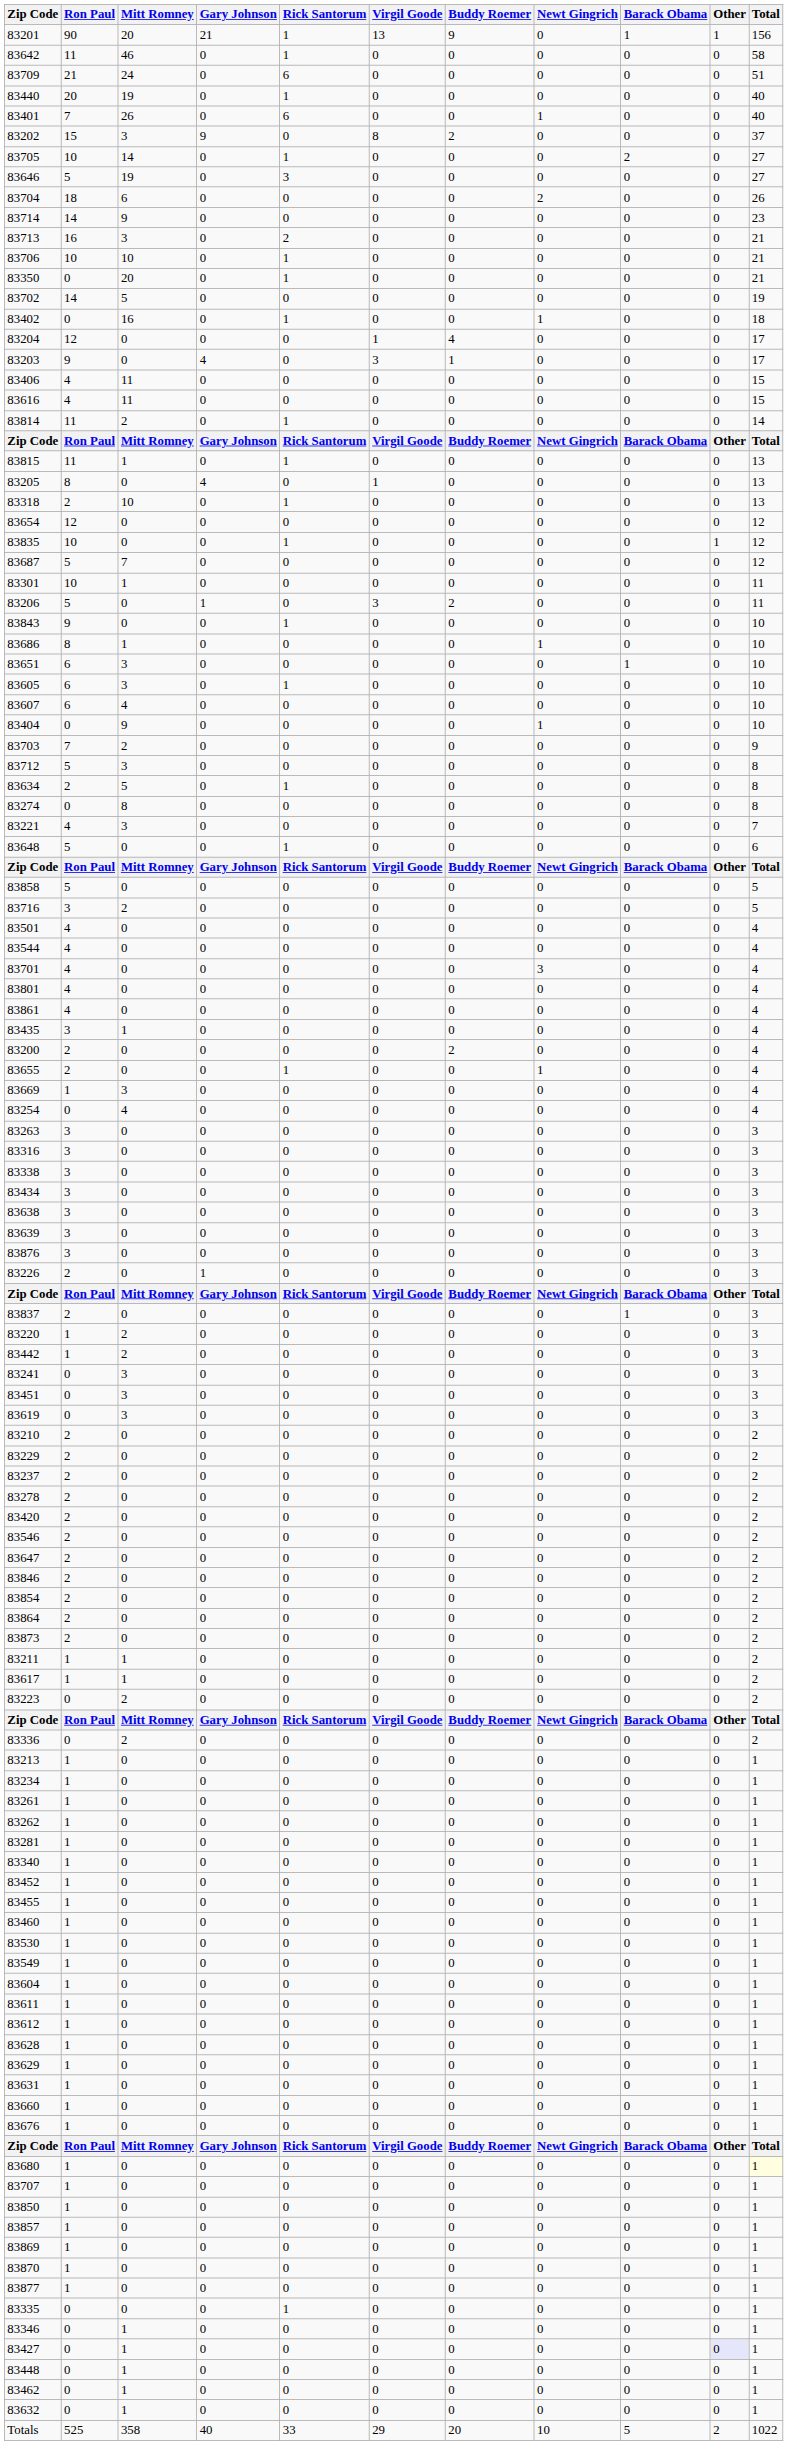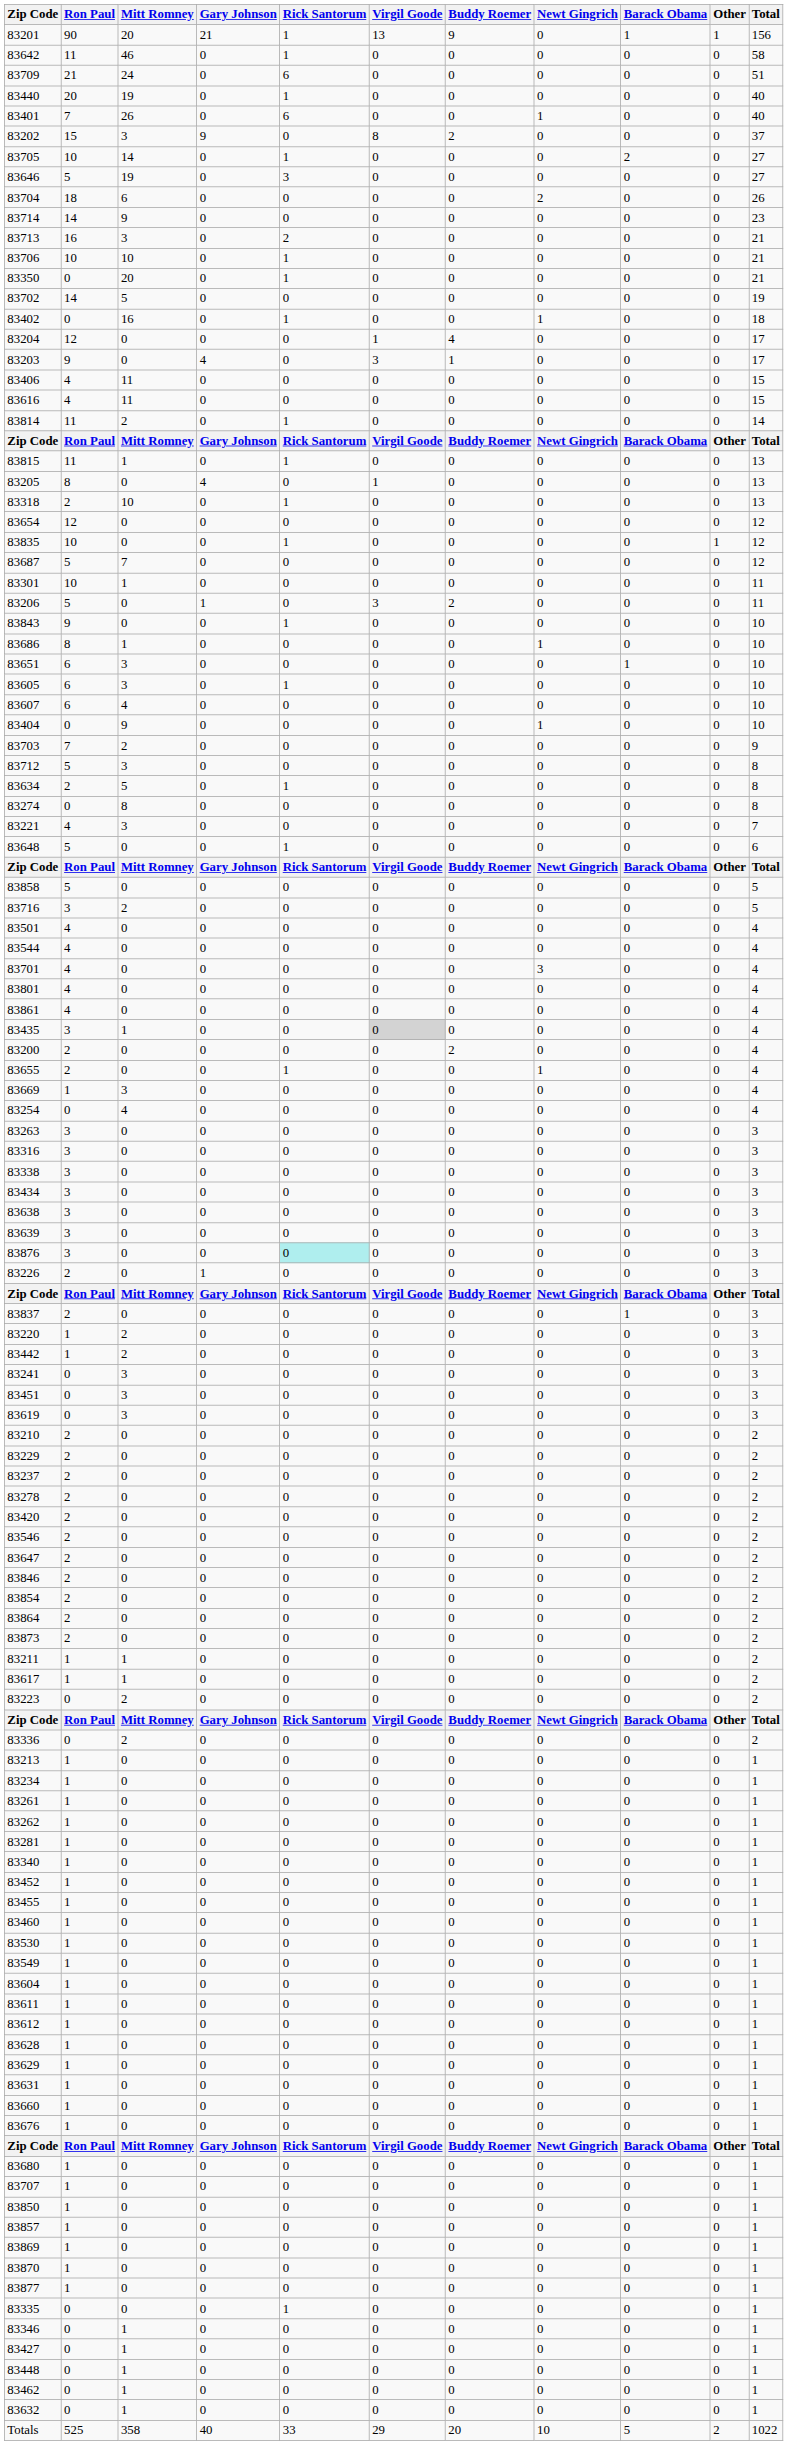(375, 1029) no background -> (375, 1029) lightgrey background
(286, 1252) no background -> (286, 1252) paleturquoise background
(755, 2166) lightyellow background -> (755, 2166) no background
(716, 2349) lavender background -> (716, 2349) no background
